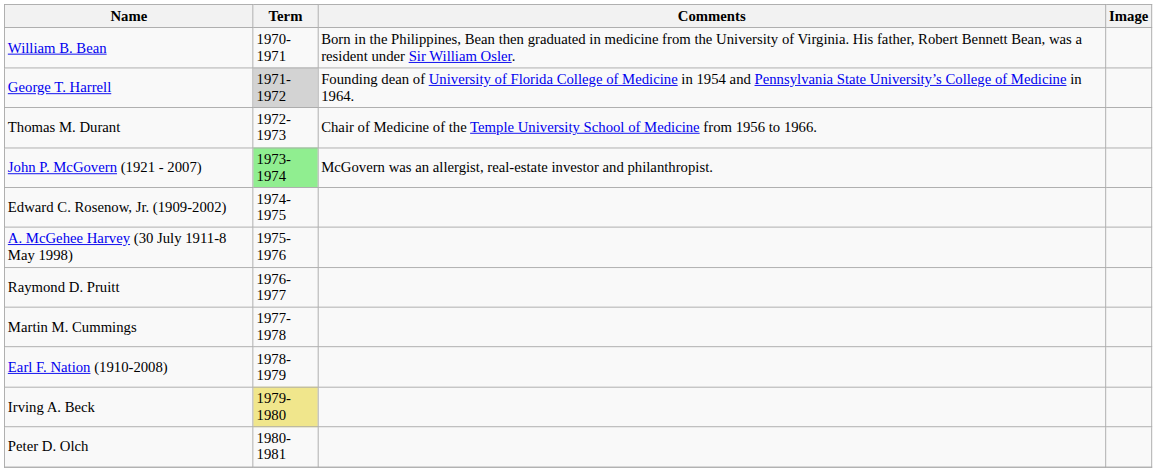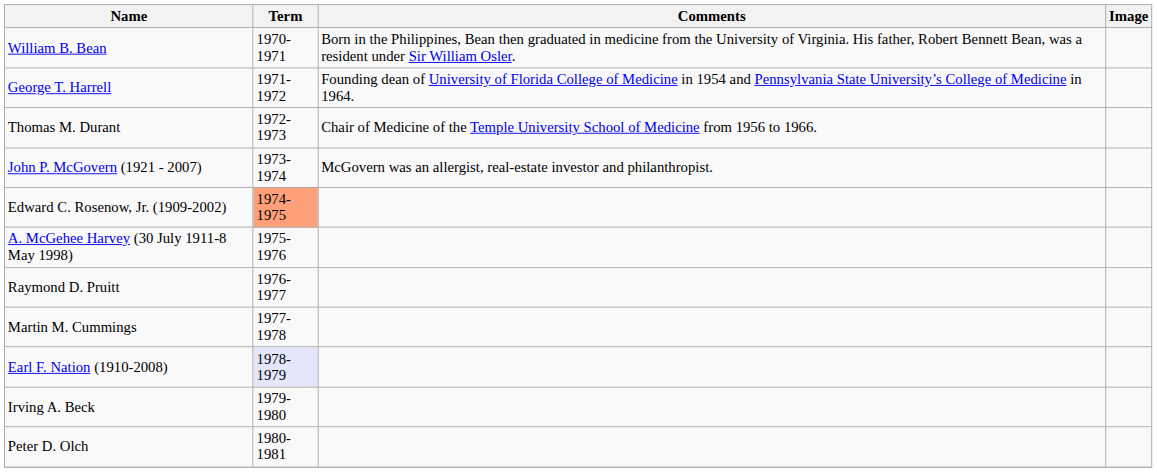(274, 87) lightgrey background -> (274, 87) no background
(274, 167) lightgreen background -> (274, 167) no background
(274, 207) no background -> (274, 207) lightsalmon background
(274, 367) no background -> (274, 367) lavender background
(274, 406) khaki background -> (274, 406) no background
